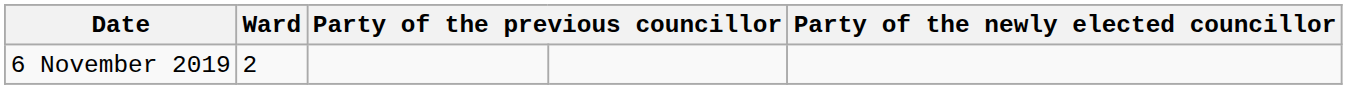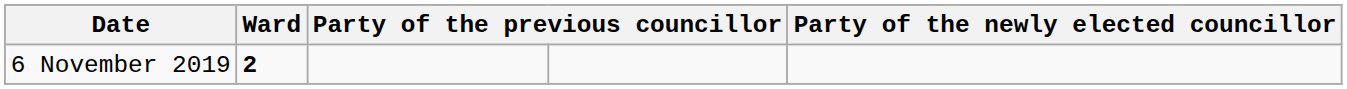(250, 65) normal -> (250, 65) bold
